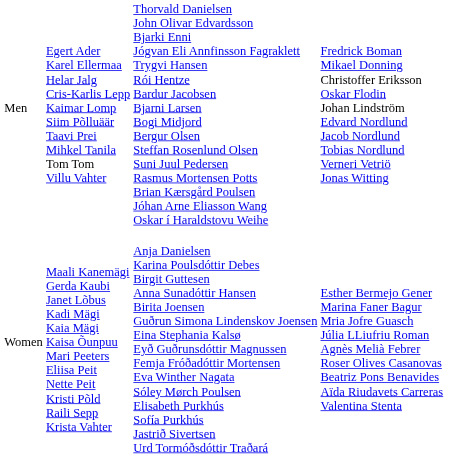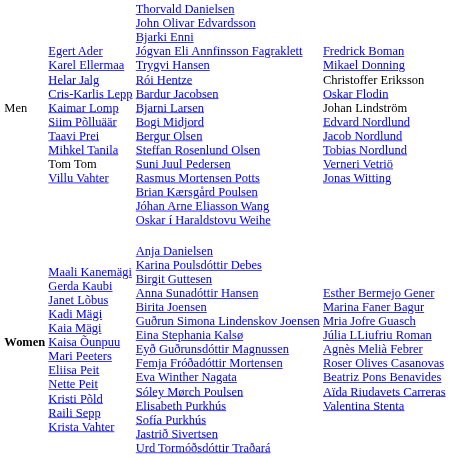(24, 342) normal -> (25, 342) bold
